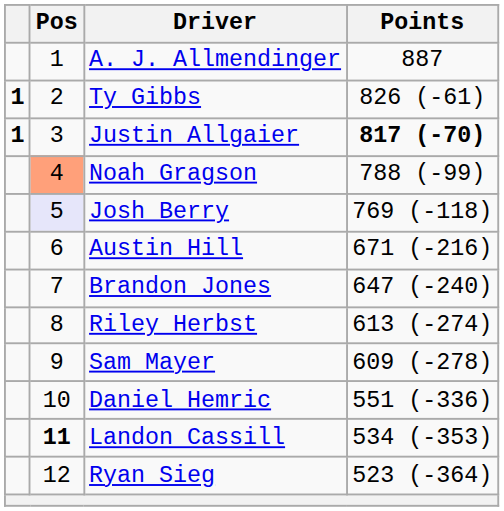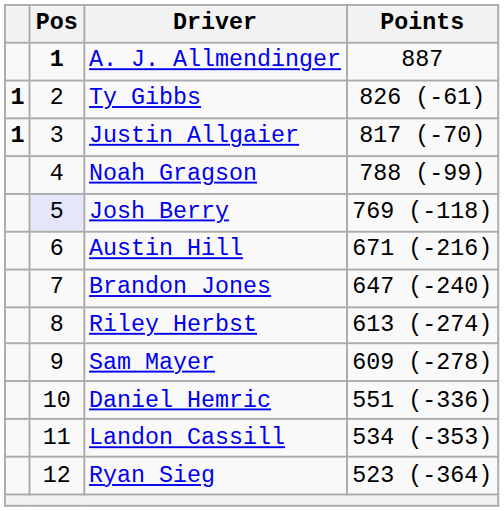(57, 62) normal -> (57, 62) bold
(422, 137) bold -> (422, 137) normal
(57, 175) lightsalmon background -> (57, 175) no background
(57, 439) bold -> (57, 439) normal
